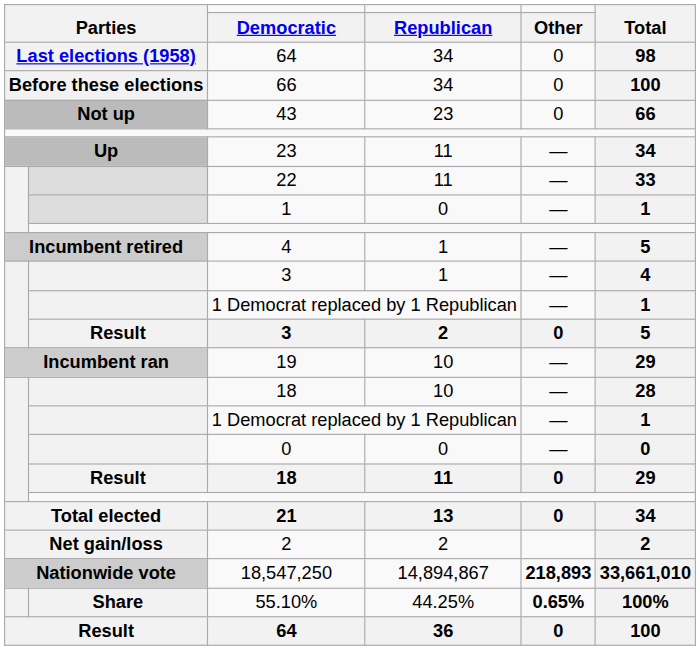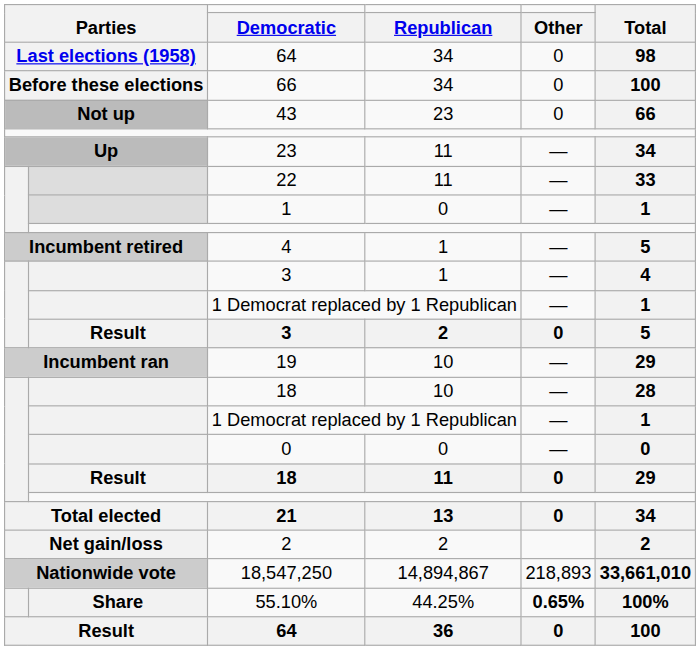(558, 573) bold -> (558, 573) normal
